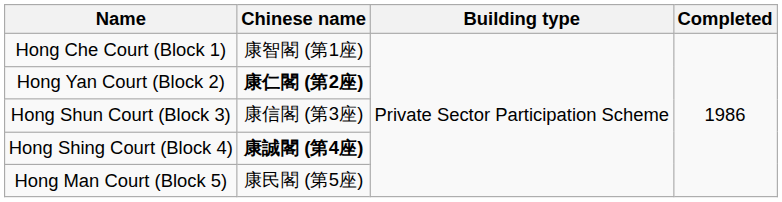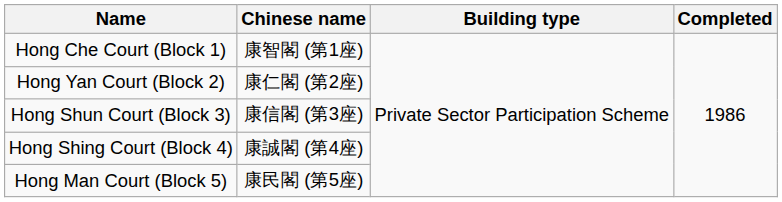(304, 82) bold -> (304, 82) normal
(304, 147) bold -> (304, 147) normal
